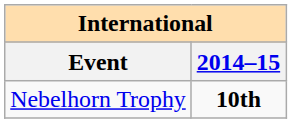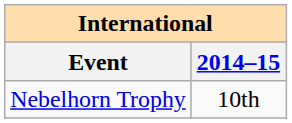(238, 99) bold -> (238, 99) normal
